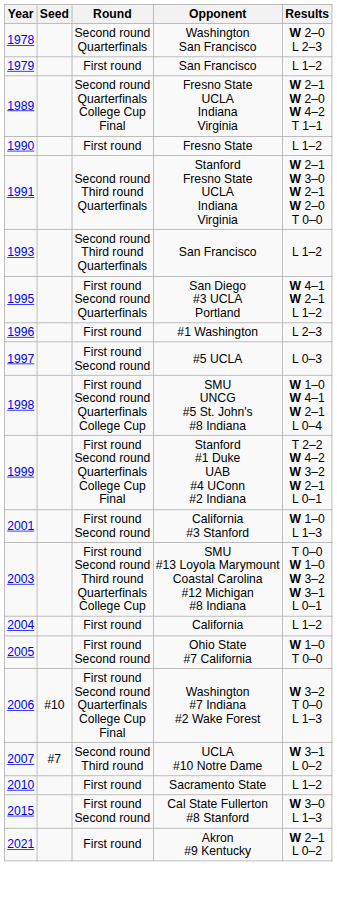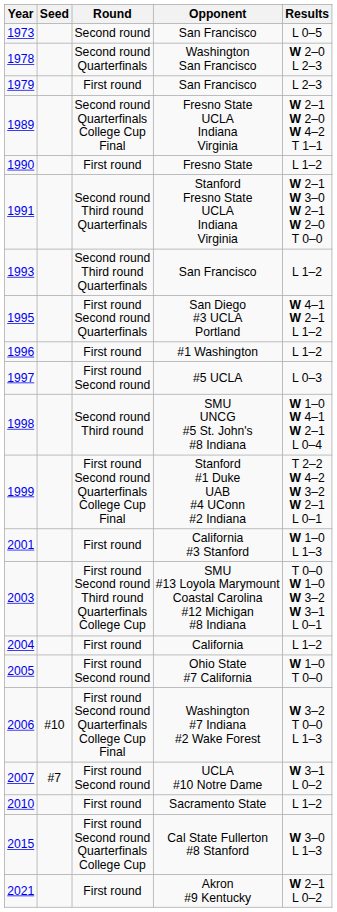+ row: (21, 33)
(307, 66) L 1–2 -> (307, 85) L 2–3
(307, 332) L 2–3 -> (307, 351) L 1–2
(112, 405) First round Second round Quarterfinals College Cup -> (112, 424) Second round Third round
(112, 526) First round Second round -> (112, 545) First round
(112, 759) Second round Third round -> (112, 778) First round Second round
(112, 811) First round Second round -> (112, 844) First round Second round Quarterfinals College Cup
